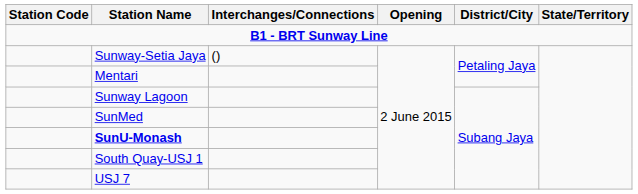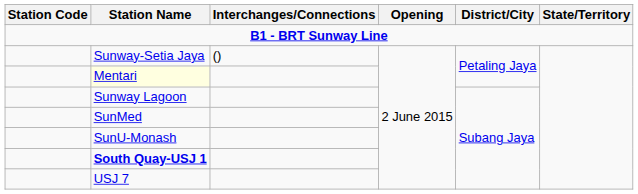(116, 76) no background -> (115, 76) lightyellow background
(138, 138) bold -> (135, 138) normal
(149, 158) normal -> (150, 158) bold
